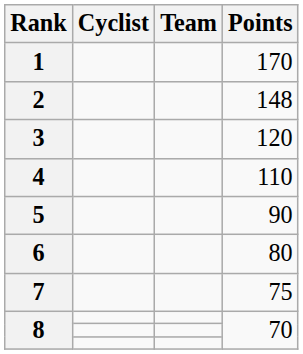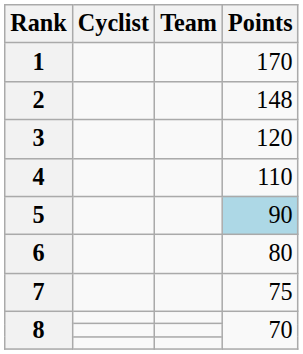(280, 215) no background -> (280, 215) lightblue background
